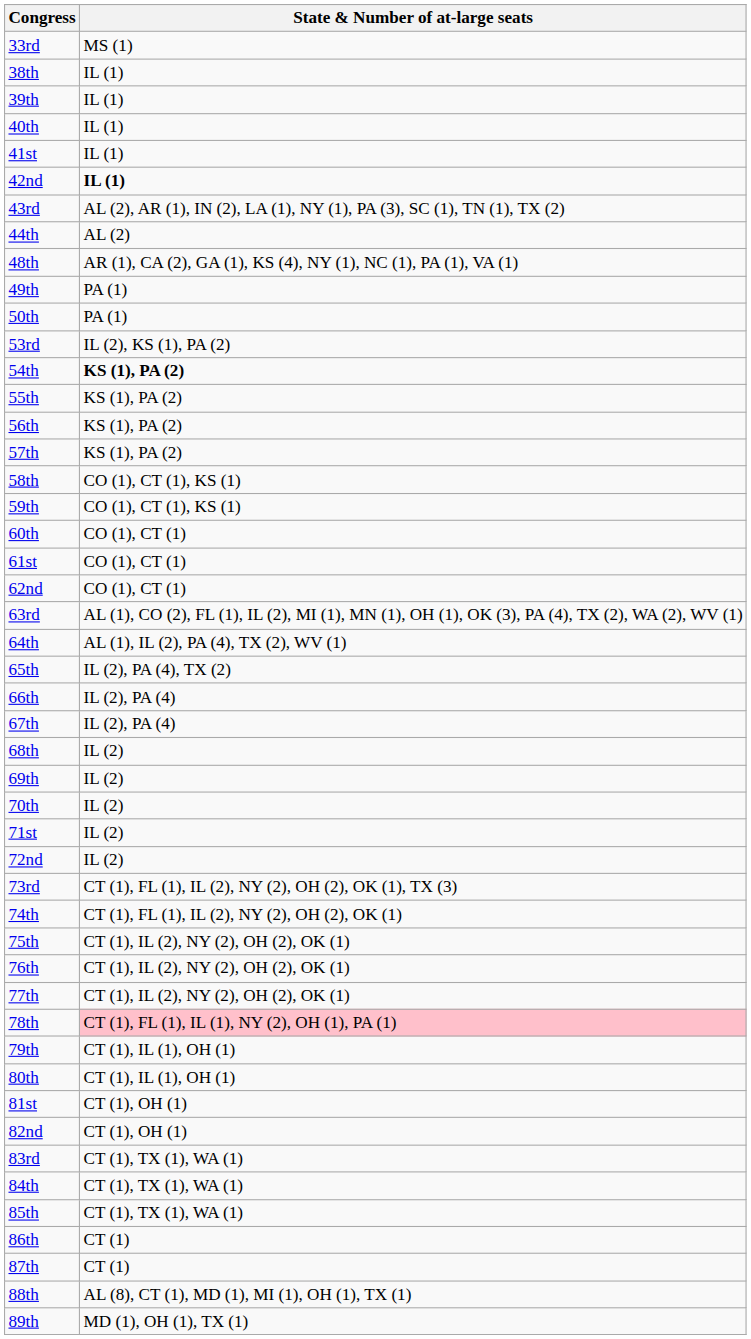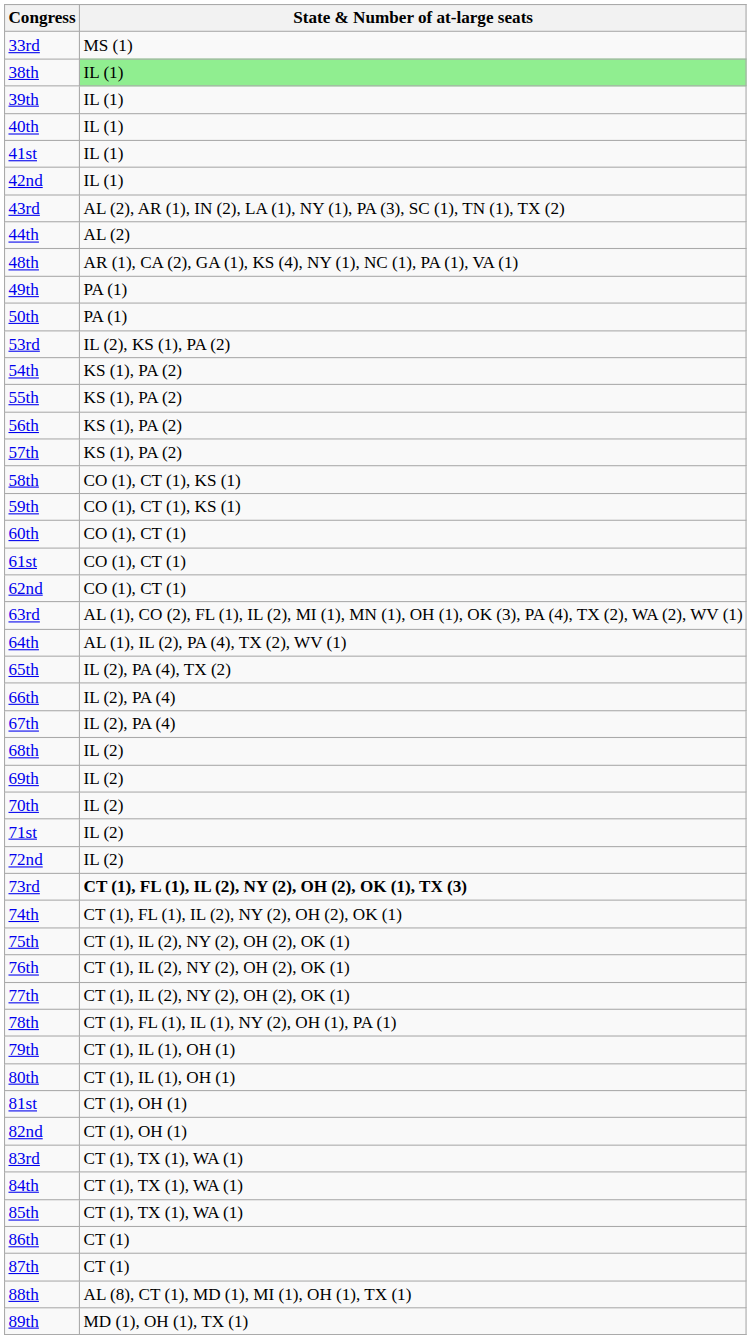(103, 72) no background -> (103, 72) lightgreen background
(104, 180) bold -> (103, 180) normal
(134, 371) bold -> (133, 371) normal
(270, 886) normal -> (275, 886) bold
(240, 1022) pink background -> (240, 1022) no background
